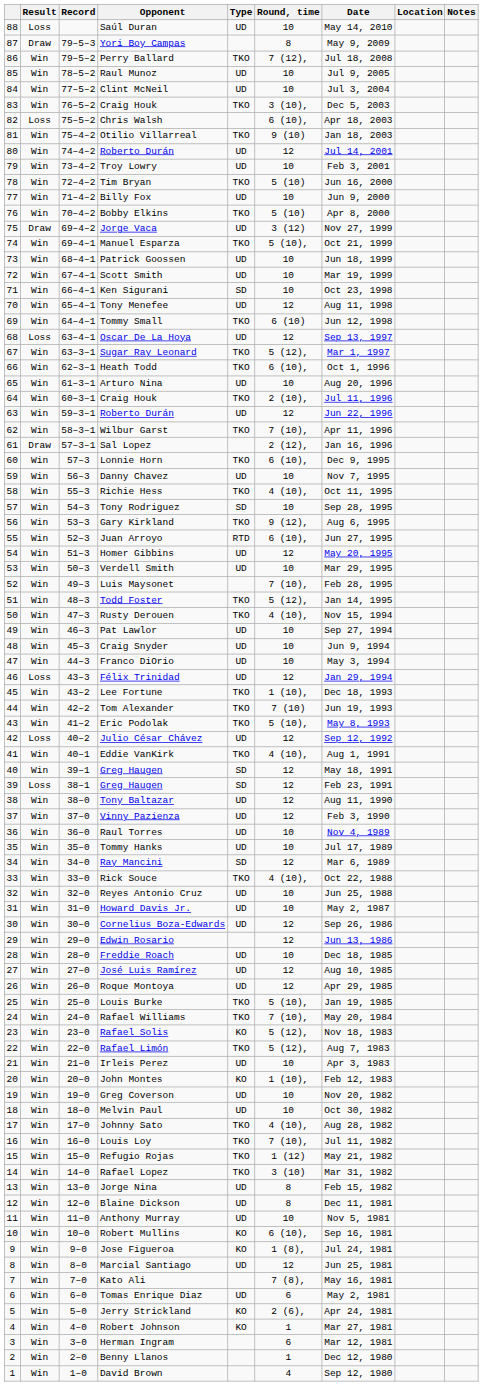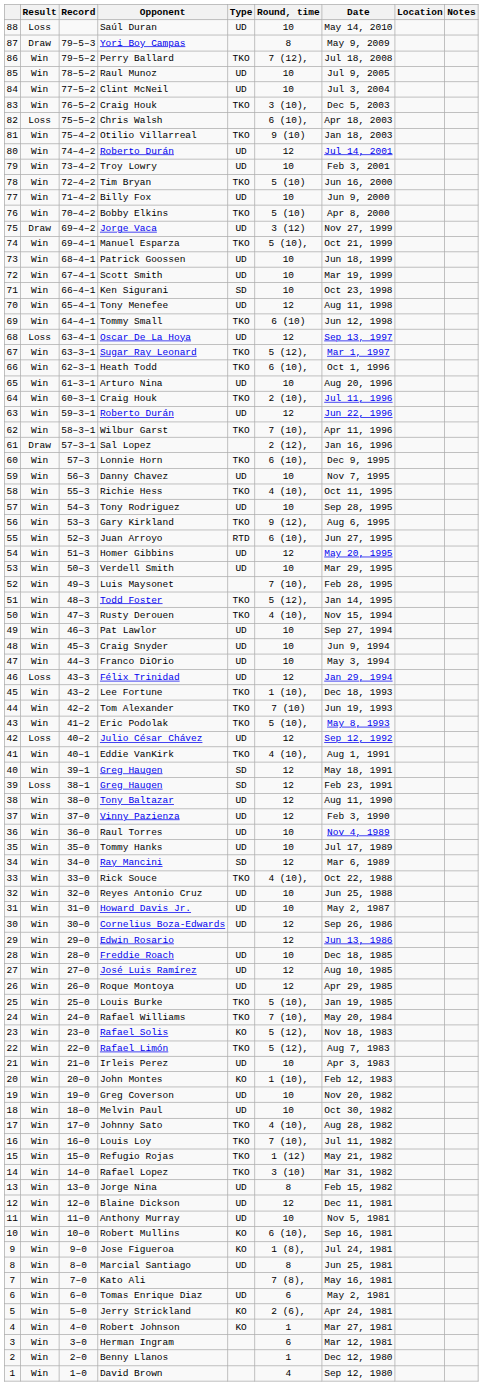(241, 507) SD -> (241, 507) UD
(288, 1203) 8 -> (288, 1203) 12
(288, 1265) 12 -> (288, 1265) 8
